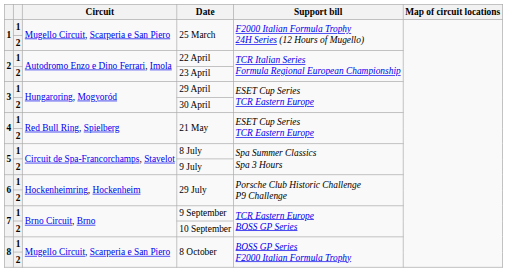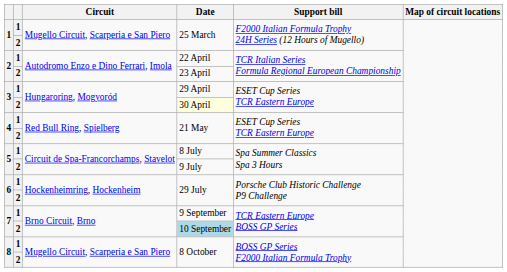(195, 104) no background -> (195, 104) lightyellow background
(205, 228) no background -> (205, 228) lightblue background
